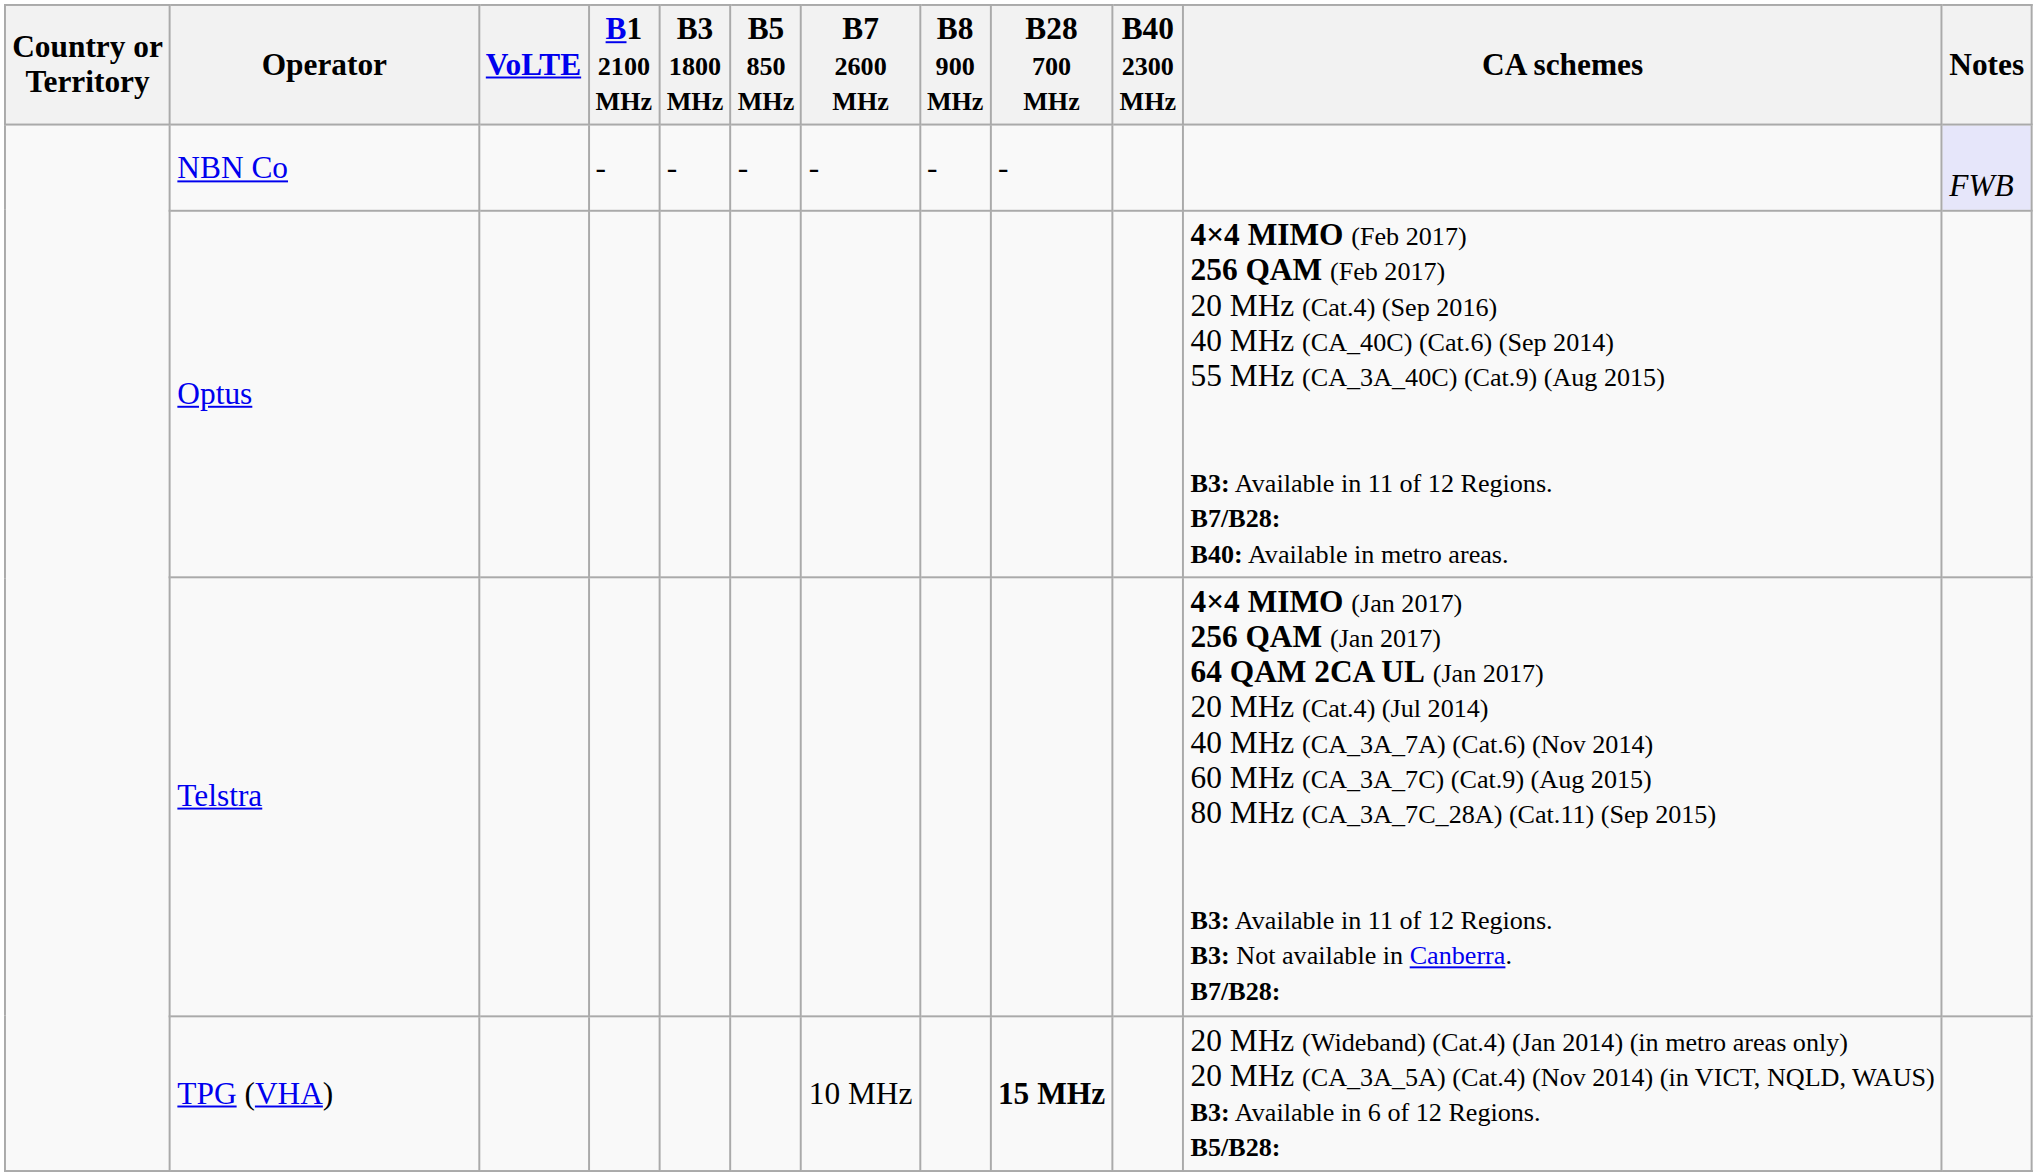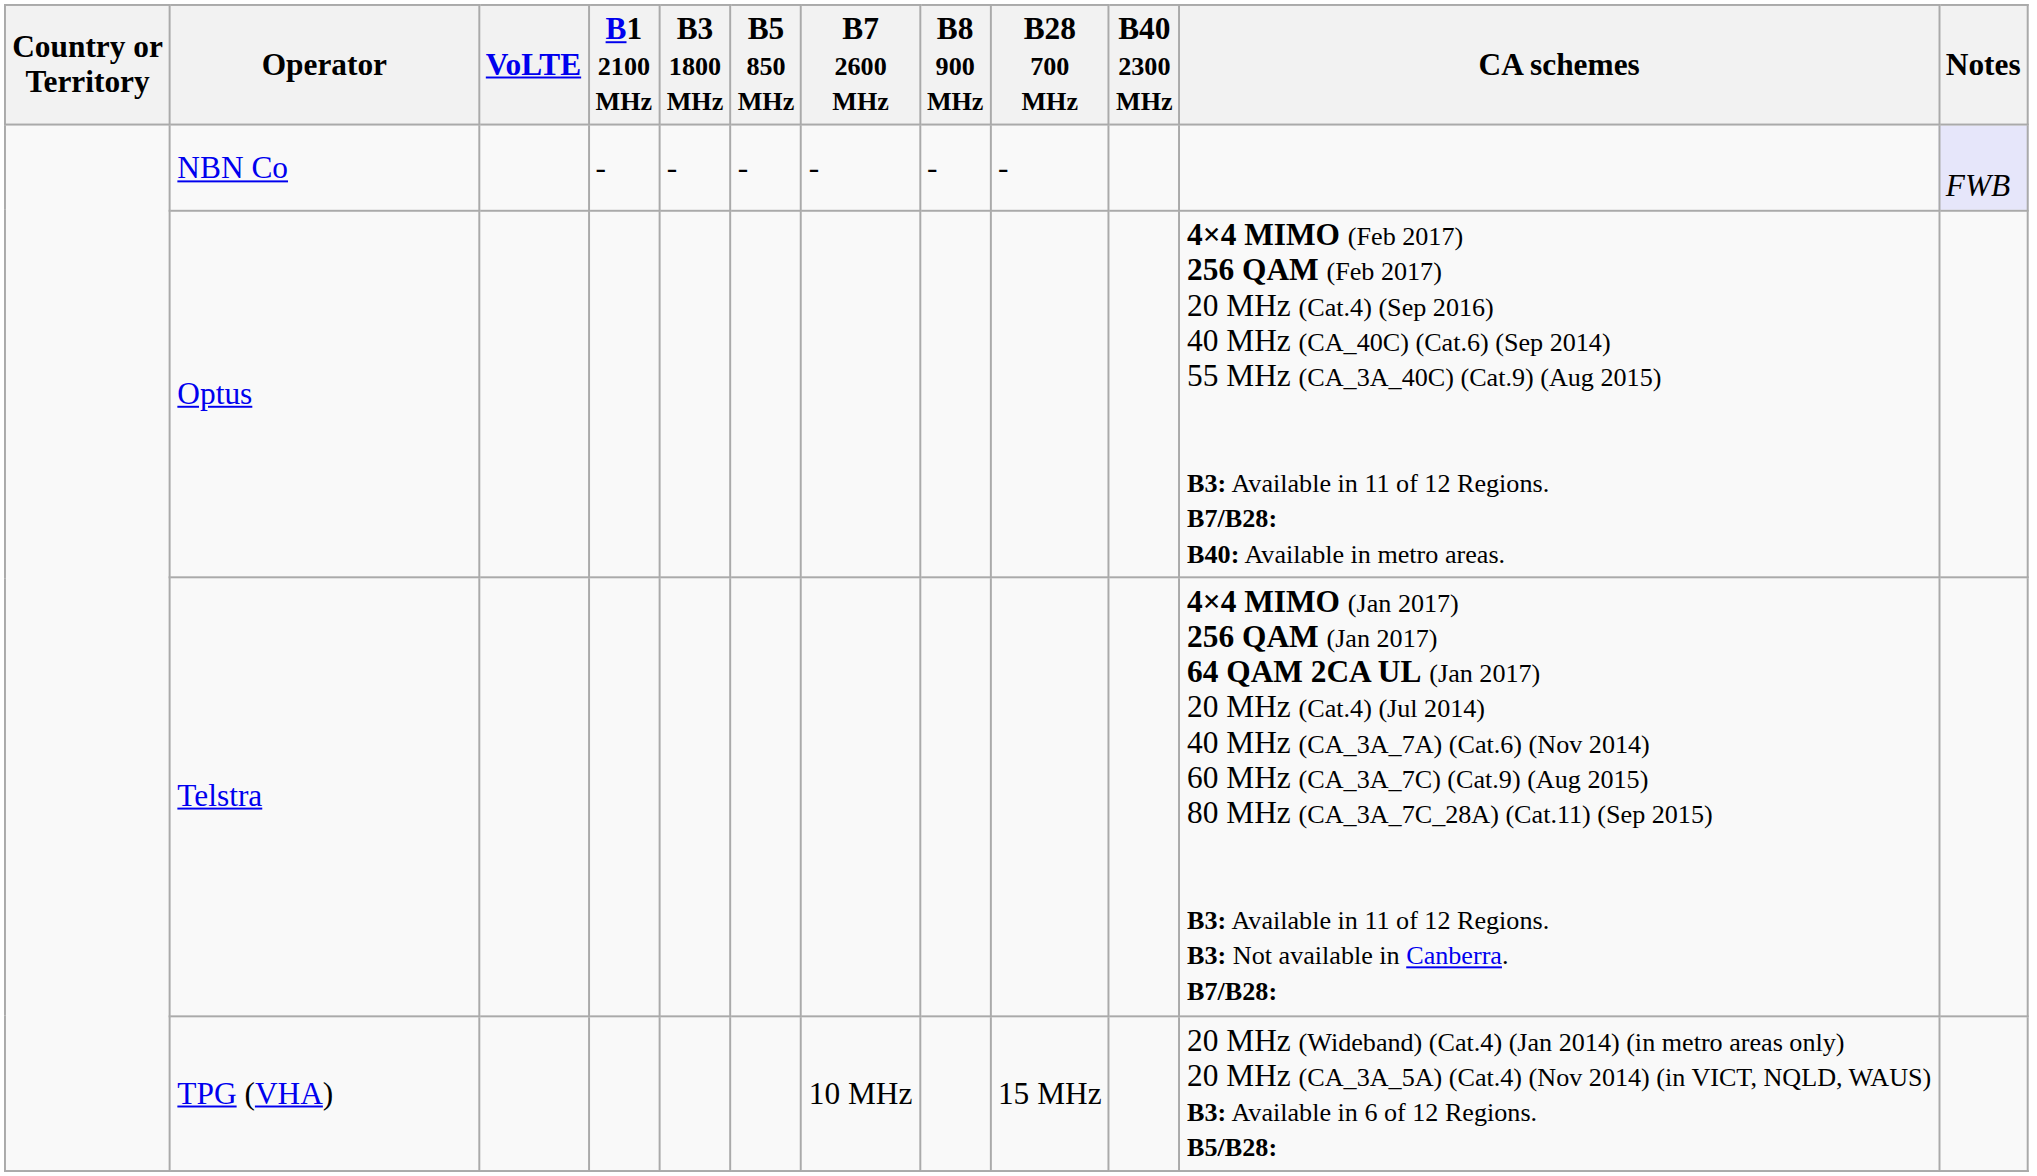(1051, 1092) bold -> (1050, 1092) normal
